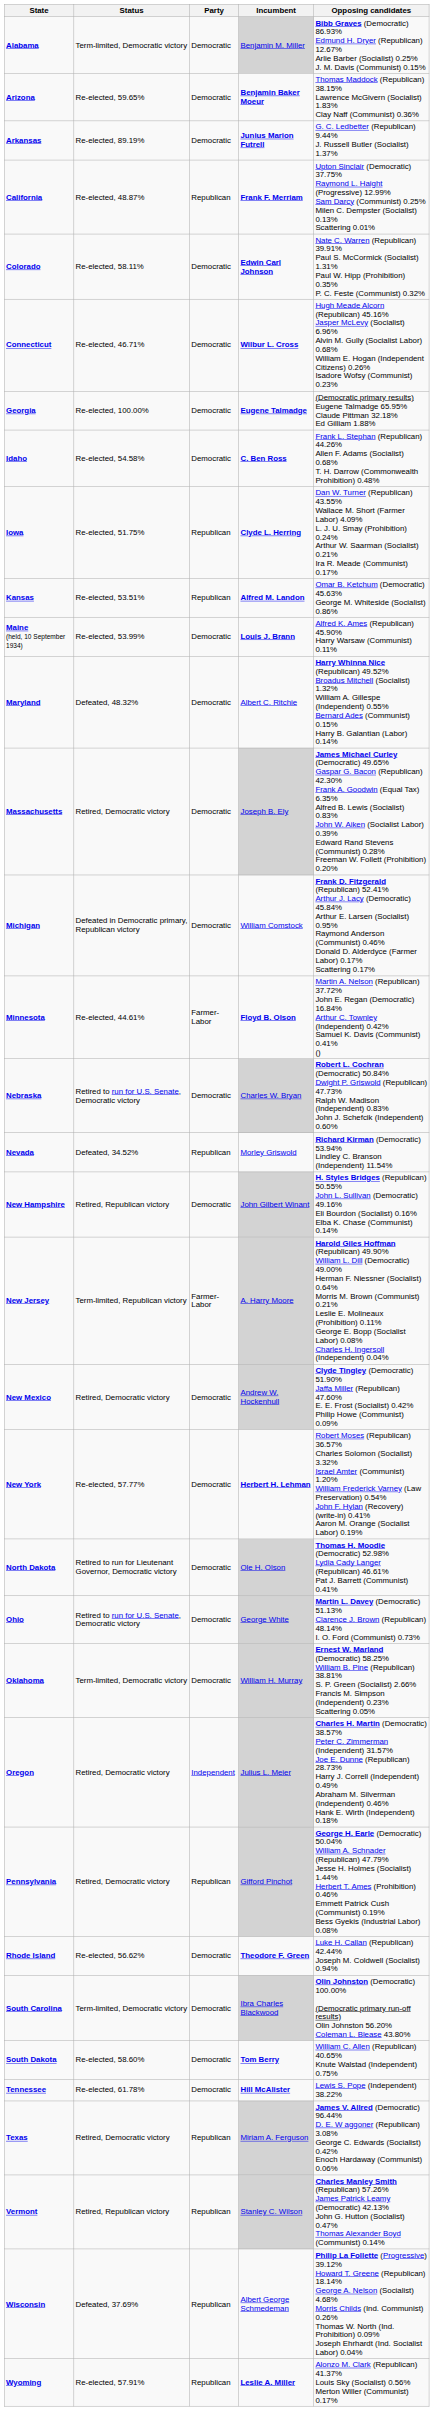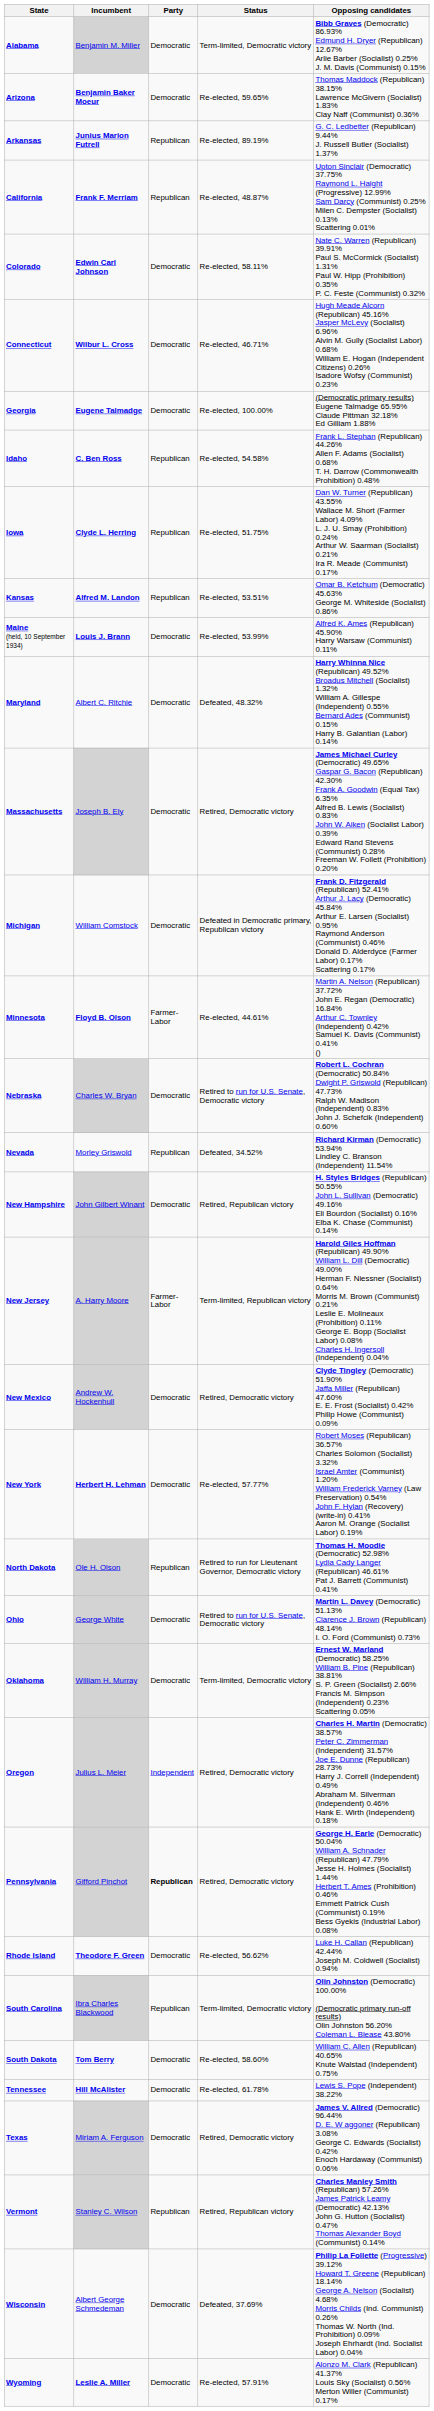columns swapped: (276, 10) <-> (132, 10)
(211, 140) Democratic -> (170, 140) Republican
(211, 458) Democratic -> (170, 458) Republican
(211, 1567) Democratic -> (170, 1567) Republican
(211, 1881) normal -> (172, 1881) bold
(211, 2008) Democratic -> (170, 2008) Republican
(211, 2138) Republican -> (170, 2138) Democratic
(211, 2304) Republican -> (170, 2304) Democratic
(211, 2382) Republican -> (170, 2382) Democratic
